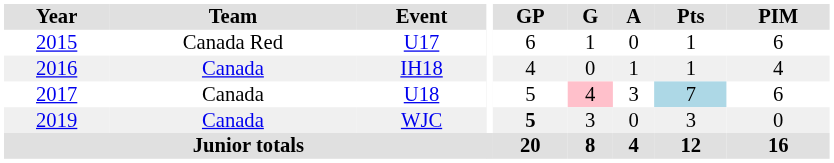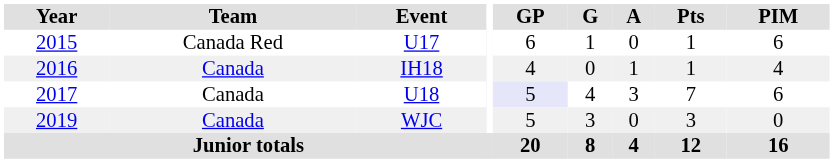(530, 94) no background -> (530, 94) lavender background
(590, 94) pink background -> (590, 94) no background
(691, 94) lightblue background -> (691, 94) no background
(530, 119) bold -> (530, 119) normal
